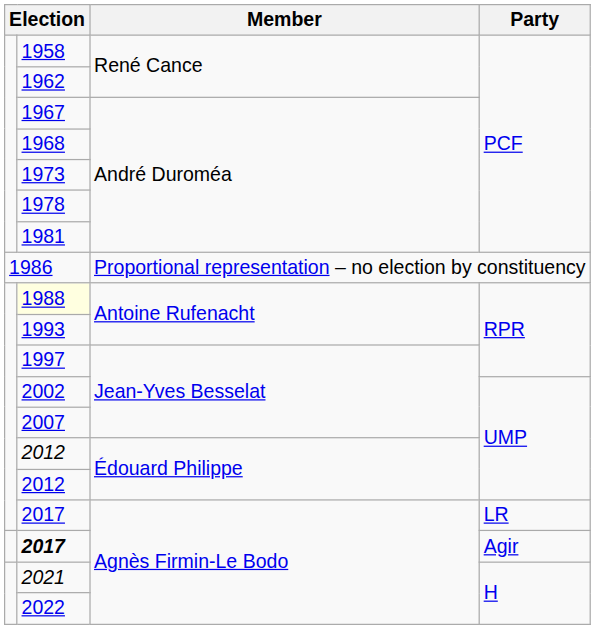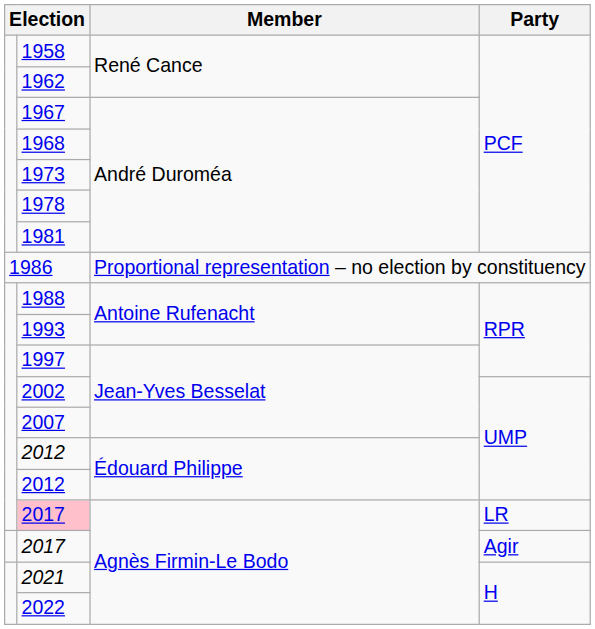(43, 298) lightyellow background -> (43, 298) no background
(43, 515) no background -> (43, 515) pink background
(43, 546) bold -> (43, 546) normal
